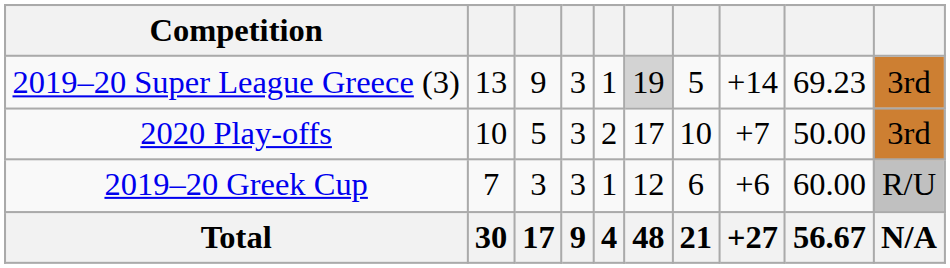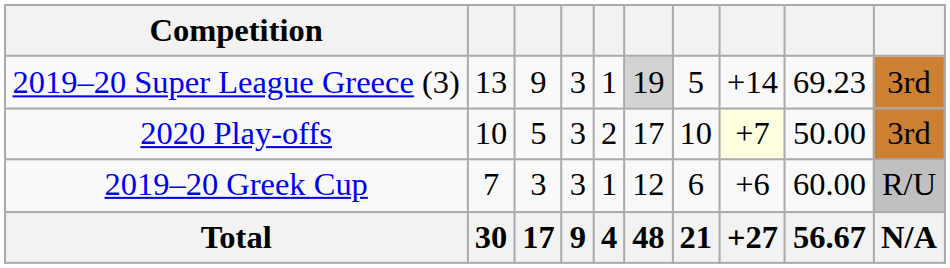(753, 133) no background -> (753, 133) lightyellow background
